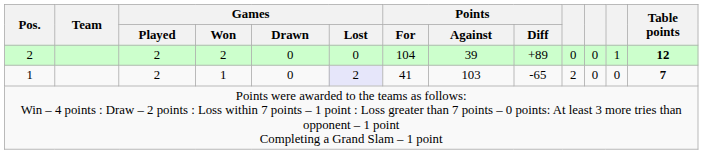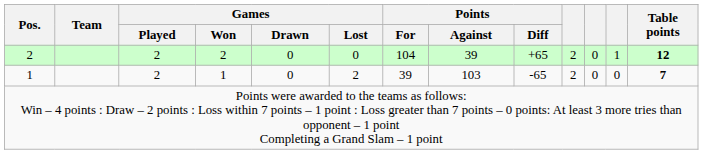(538, 55) +89 -> (538, 55) +65
(573, 55) 0 -> (573, 55) 2
(356, 75) lavender background -> (356, 75) no background
(405, 75) 41 -> (405, 75) 39
